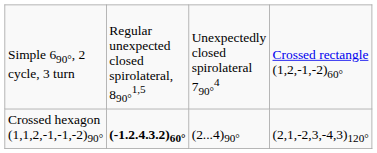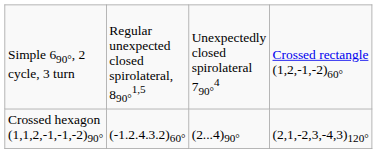(147, 136) bold -> (147, 136) normal
